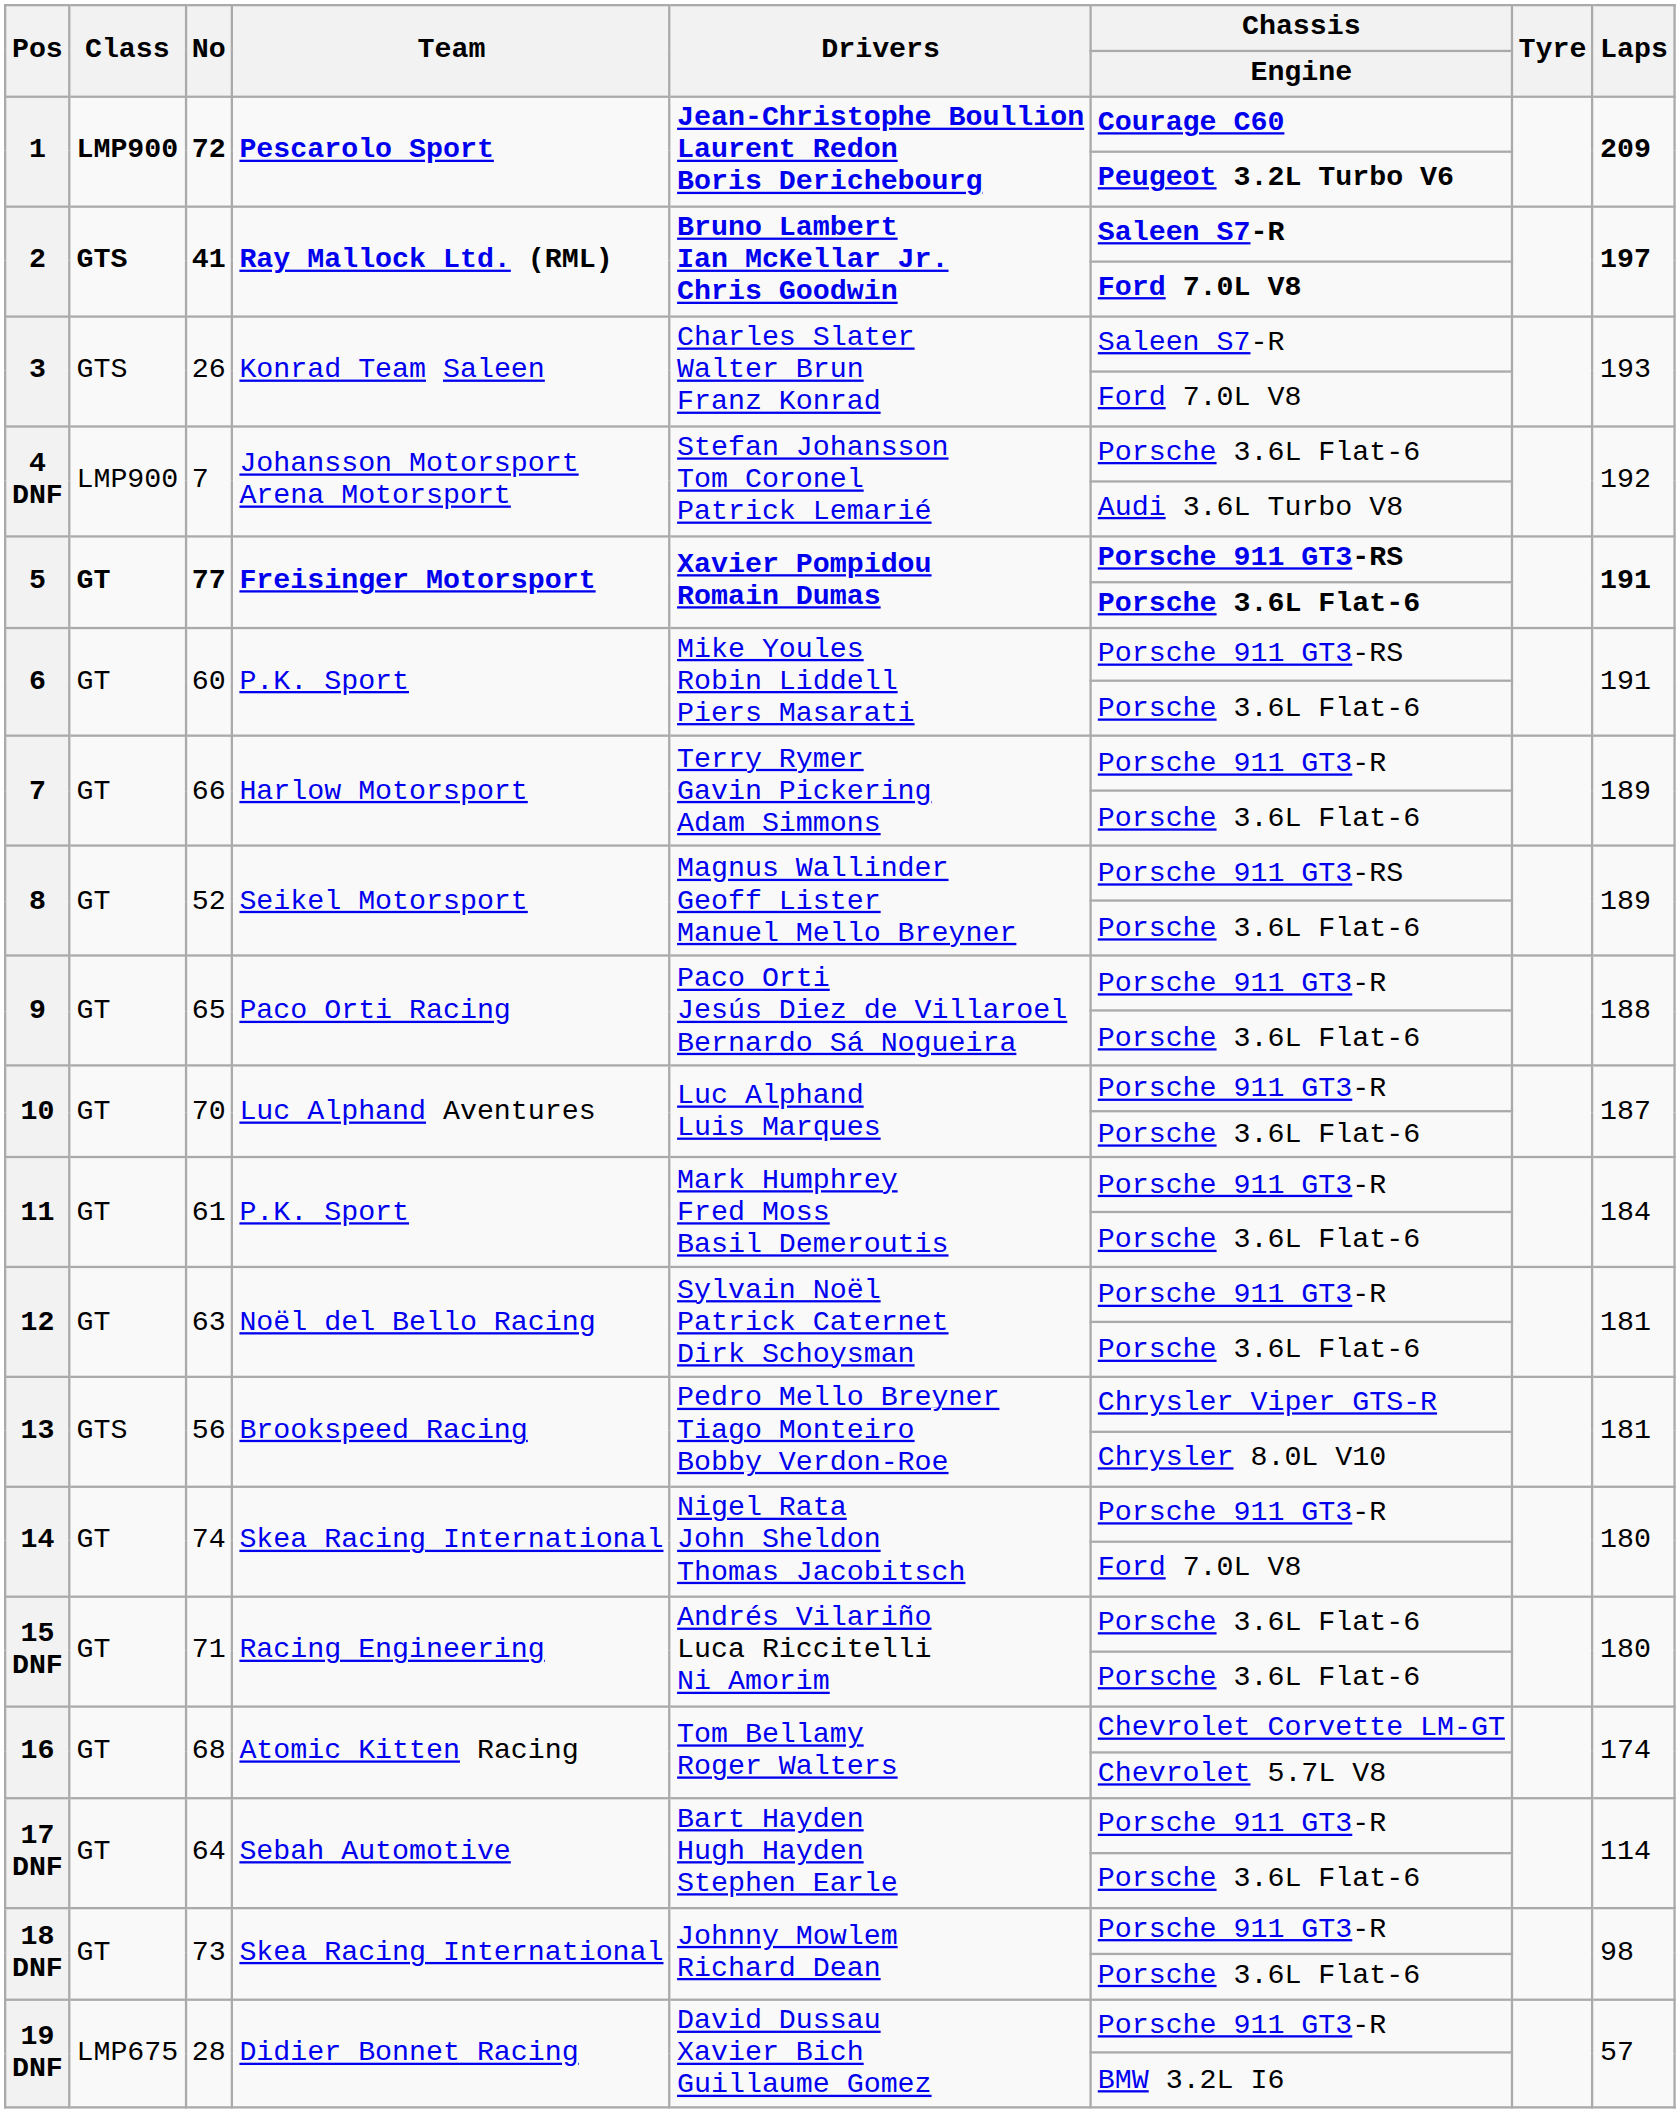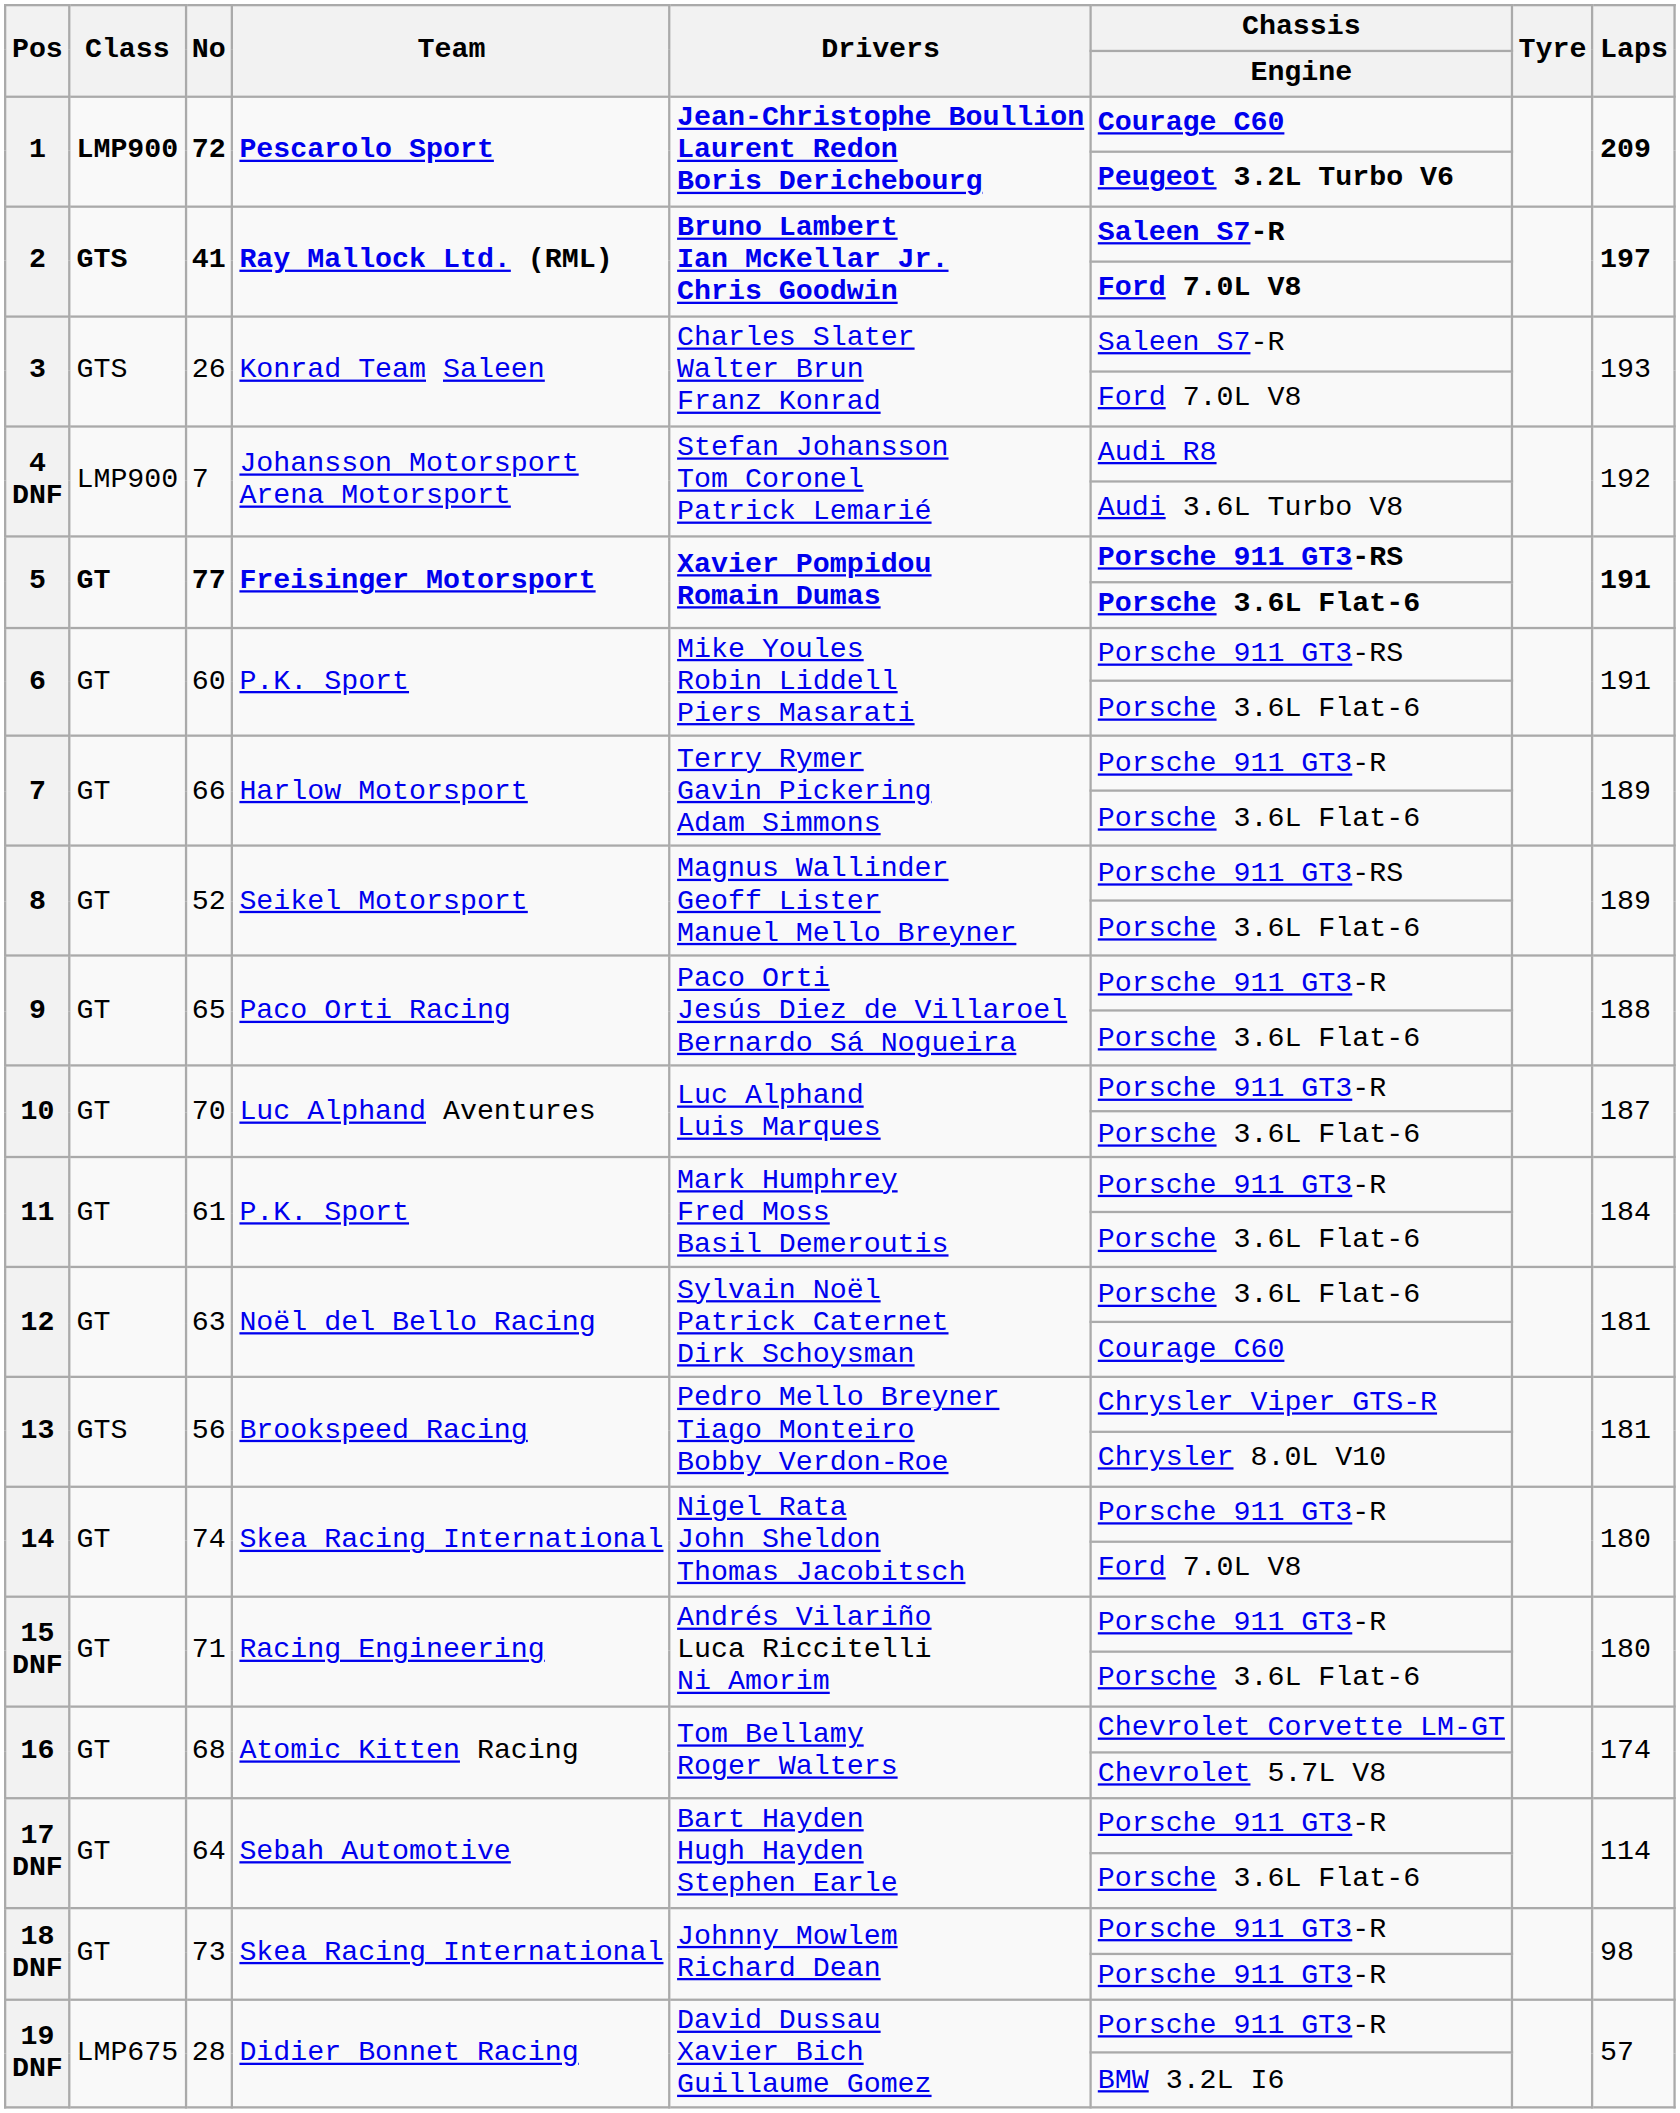(1259, 454) Porsche 3.6L Flat-6 -> (1157, 454) Audi R8
(1242, 1295) Porsche 911 GT3-R -> (1259, 1295) Porsche 3.6L Flat-6
(1259, 1350) Porsche 3.6L Flat-6 -> (1191, 1350) Courage C60
(1259, 1624) Porsche 3.6L Flat-6 -> (1242, 1624) Porsche 911 GT3-R
(1259, 1976) Porsche 3.6L Flat-6 -> (1242, 1976) Porsche 911 GT3-R
